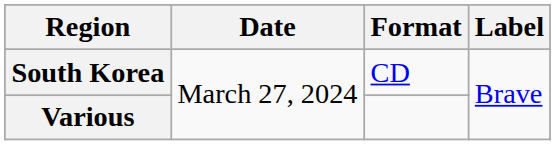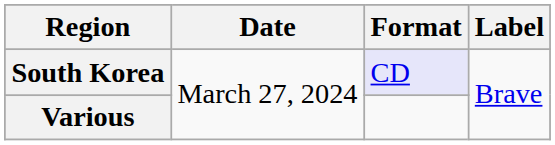(390, 71) no background -> (390, 71) lavender background
